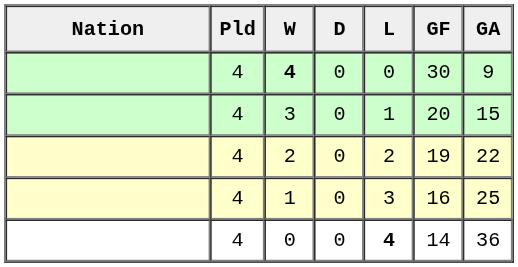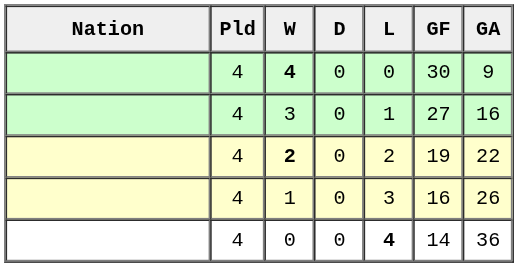(439, 115) 20 -> (439, 115) 27
(488, 115) 15 -> (488, 115) 16
(290, 157) normal -> (290, 157) bold
(488, 199) 25 -> (488, 199) 26
